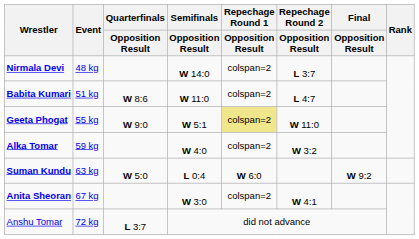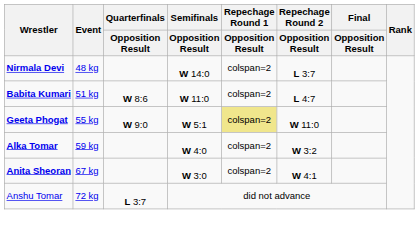- row: (39, 171)
